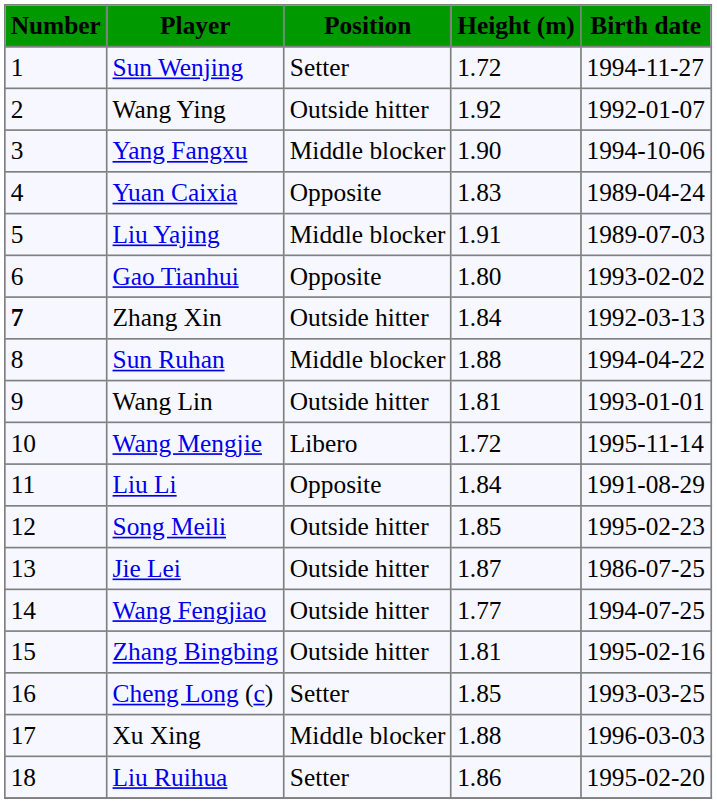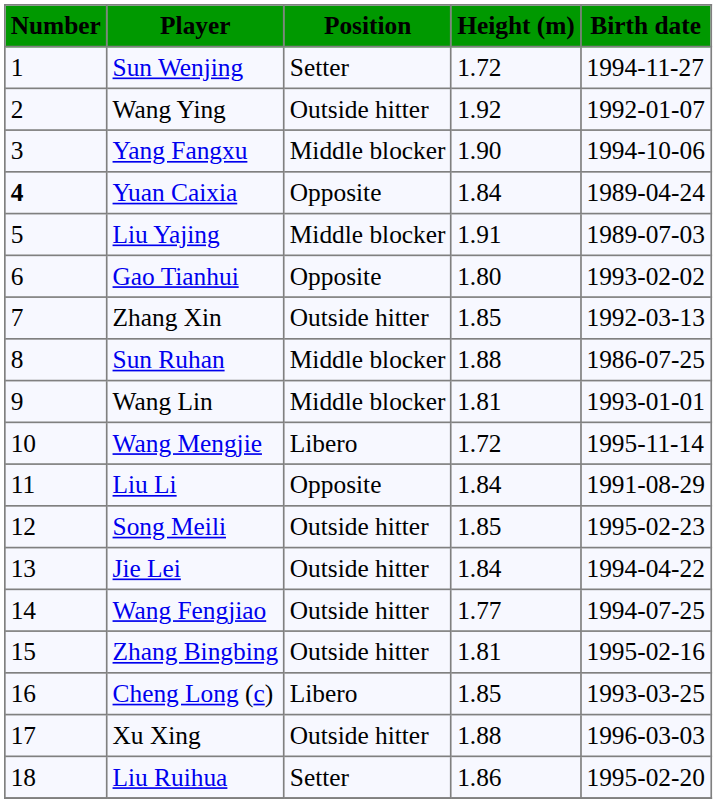(17, 192) normal -> (17, 192) bold
(479, 192) 1.83 -> (479, 192) 1.84
(17, 317) bold -> (17, 317) normal
(479, 317) 1.84 -> (479, 317) 1.85
(646, 359) 1994-04-22 -> (646, 359) 1986-07-25
(359, 401) Outside hitter -> (368, 401) Middle blocker
(479, 568) 1.87 -> (479, 568) 1.84
(646, 568) 1986-07-25 -> (646, 568) 1994-04-22
(319, 693) Setter -> (324, 693) Libero
(368, 735) Middle blocker -> (359, 735) Outside hitter
